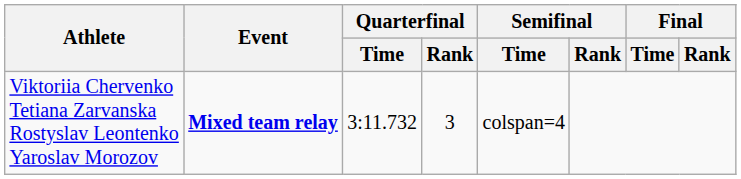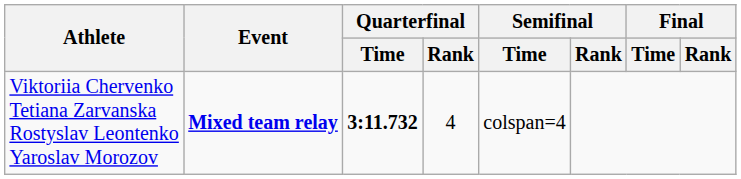(382, 122) normal -> (383, 122) bold
(450, 122) 3 -> (451, 122) 4
